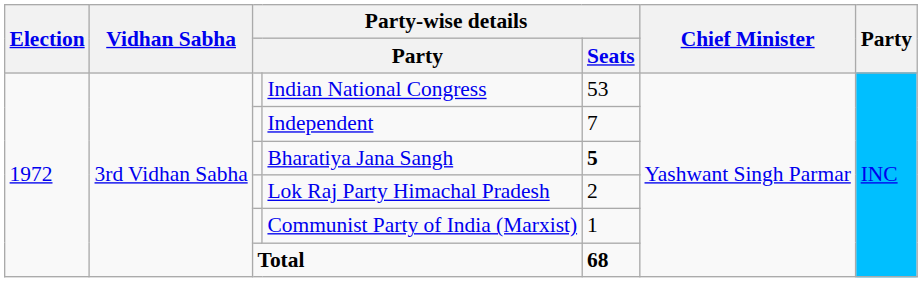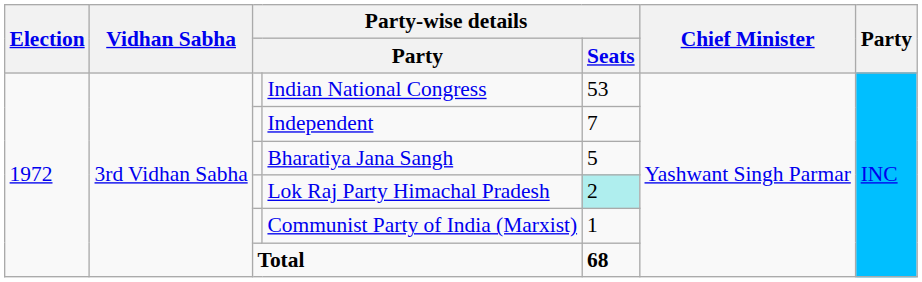(592, 157) bold -> (592, 157) normal
(592, 191) no background -> (592, 191) paleturquoise background
